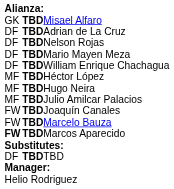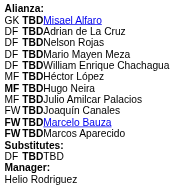(12, 88) normal -> (12, 88) bold
(13, 122) normal -> (13, 122) bold
